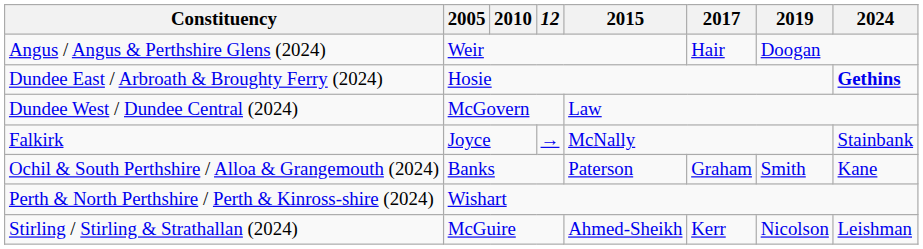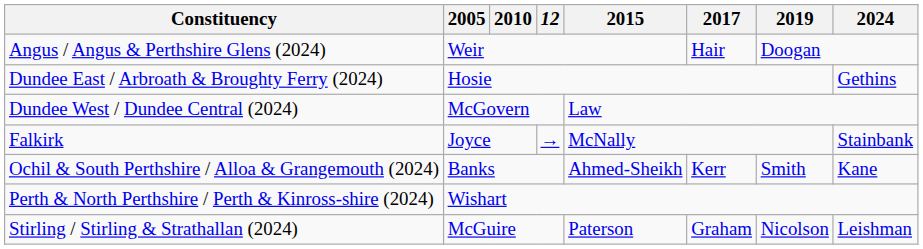(869, 79) bold -> (867, 79) normal
(601, 169) Paterson -> (625, 169) Ahmed-Sheikh
(722, 169) Graham -> (708, 169) Kerr
(625, 229) Ahmed-Sheikh -> (601, 229) Paterson
(708, 229) Kerr -> (722, 229) Graham
